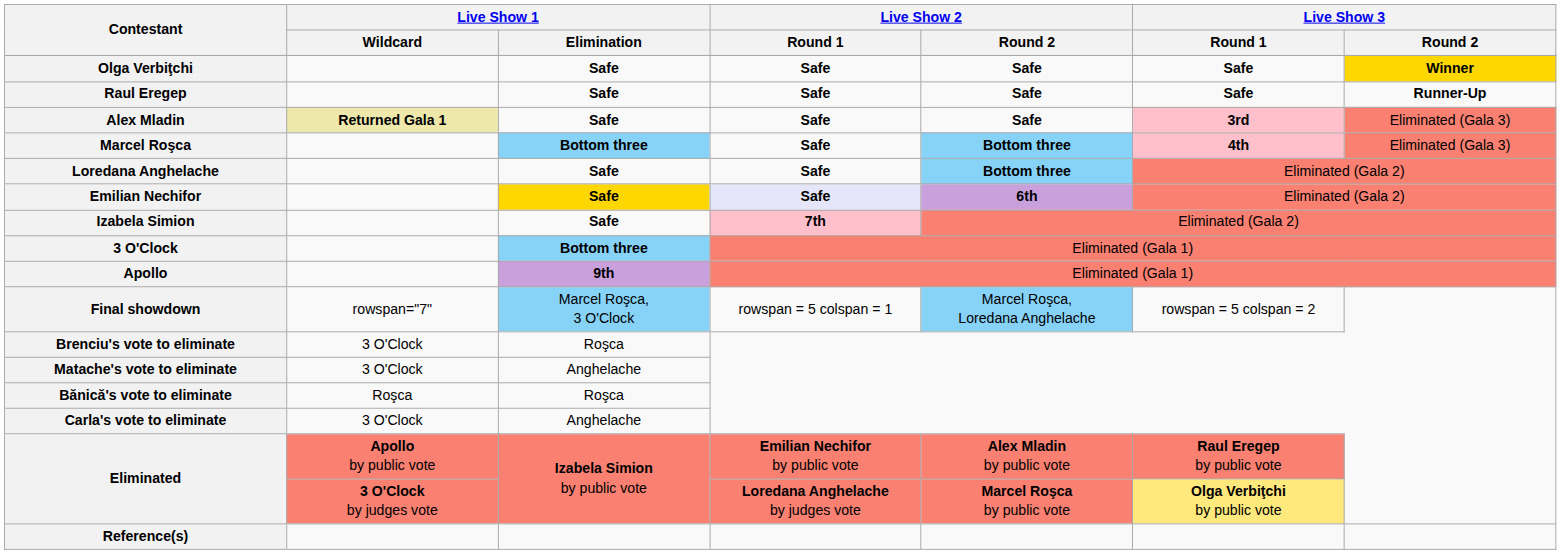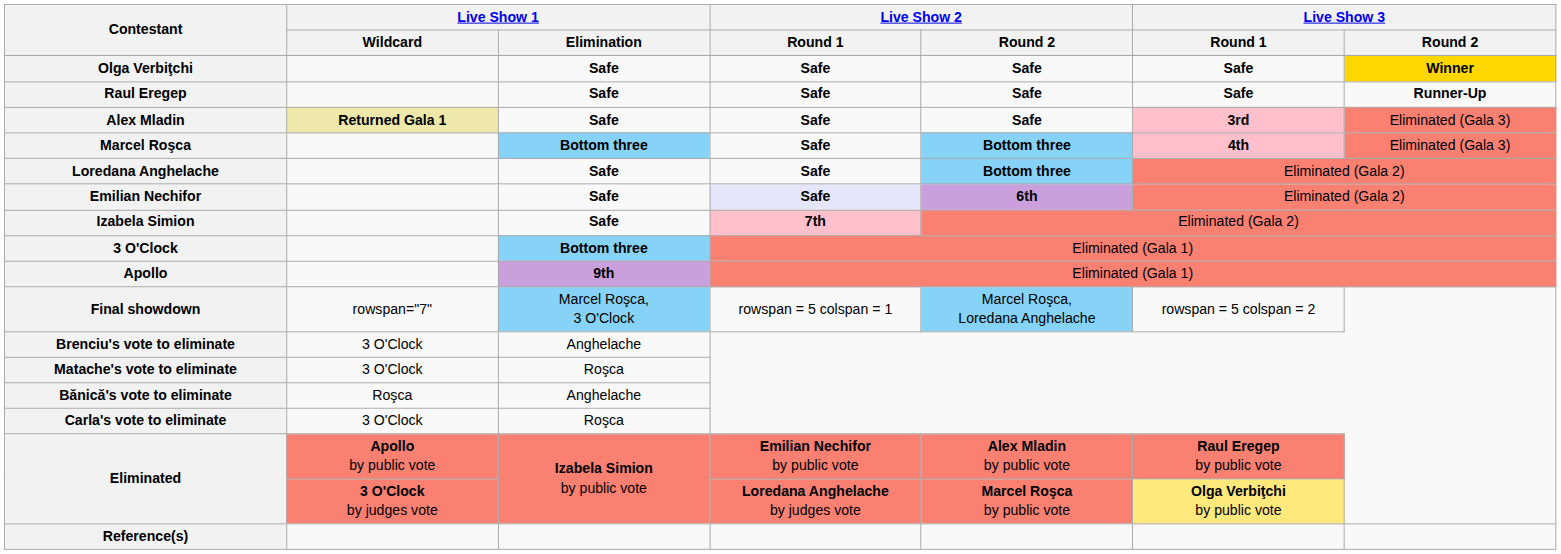(604, 197) gold background -> (604, 197) no background
(604, 344) Roşca -> (604, 344) Anghelache
(604, 370) Anghelache -> (604, 370) Roşca
(604, 395) Roşca -> (604, 395) Anghelache
(604, 421) Anghelache -> (604, 421) Roşca
